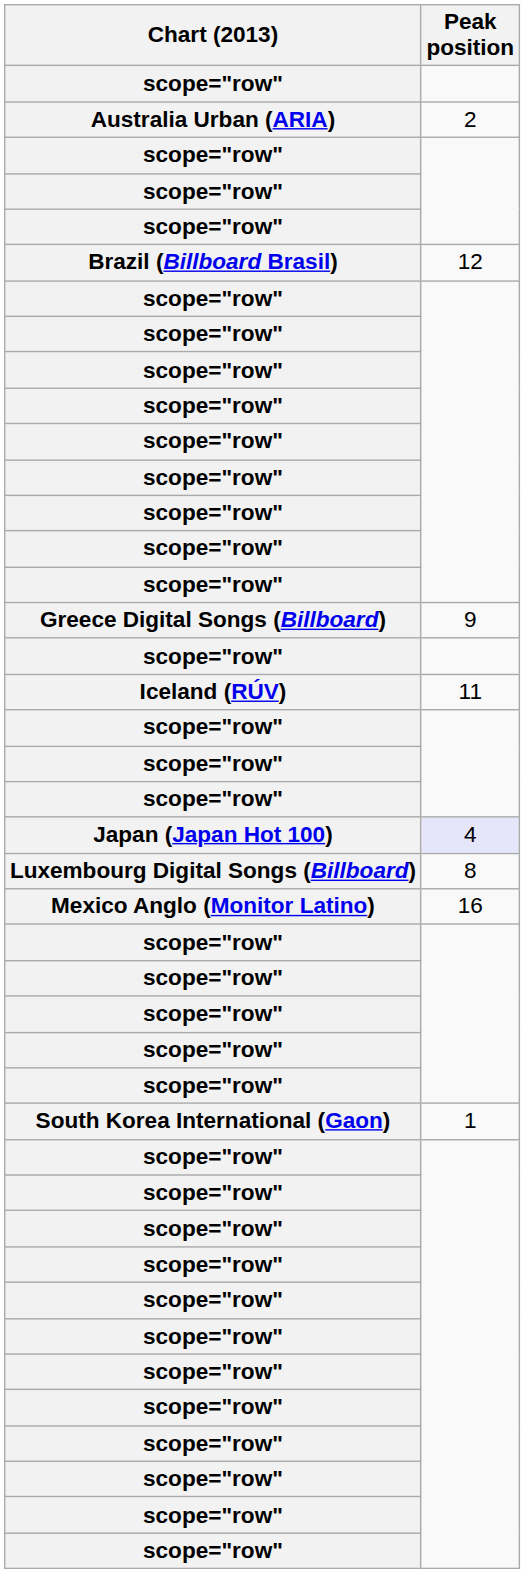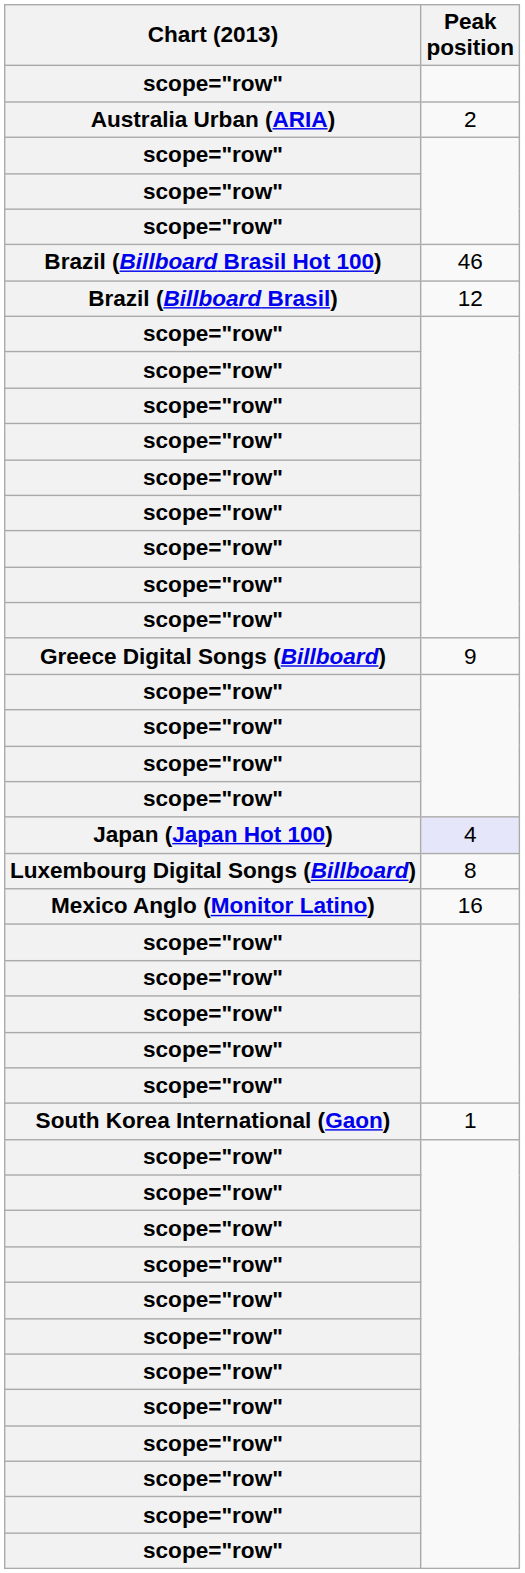+ row: (213, 262)
- row: (213, 691)
